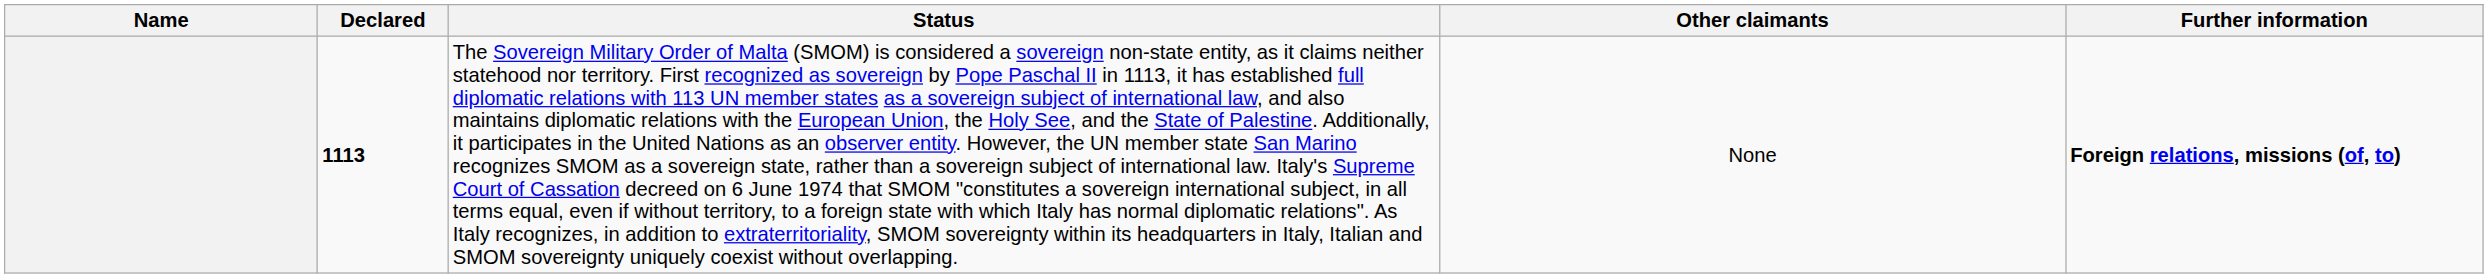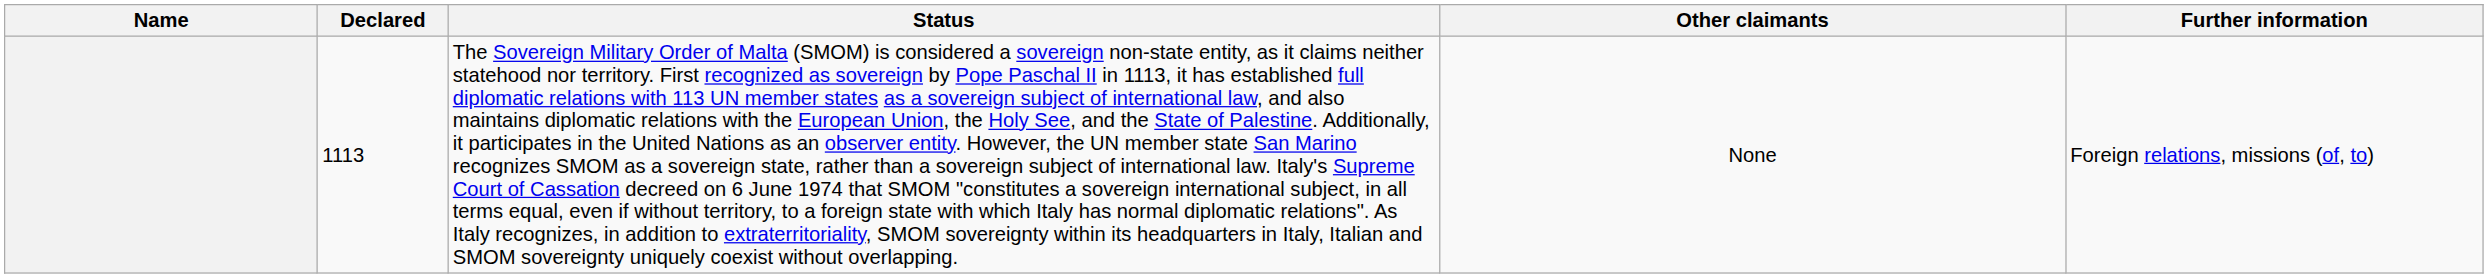(344, 154) bold -> (343, 154) normal
(2235, 154) bold -> (2222, 154) normal
